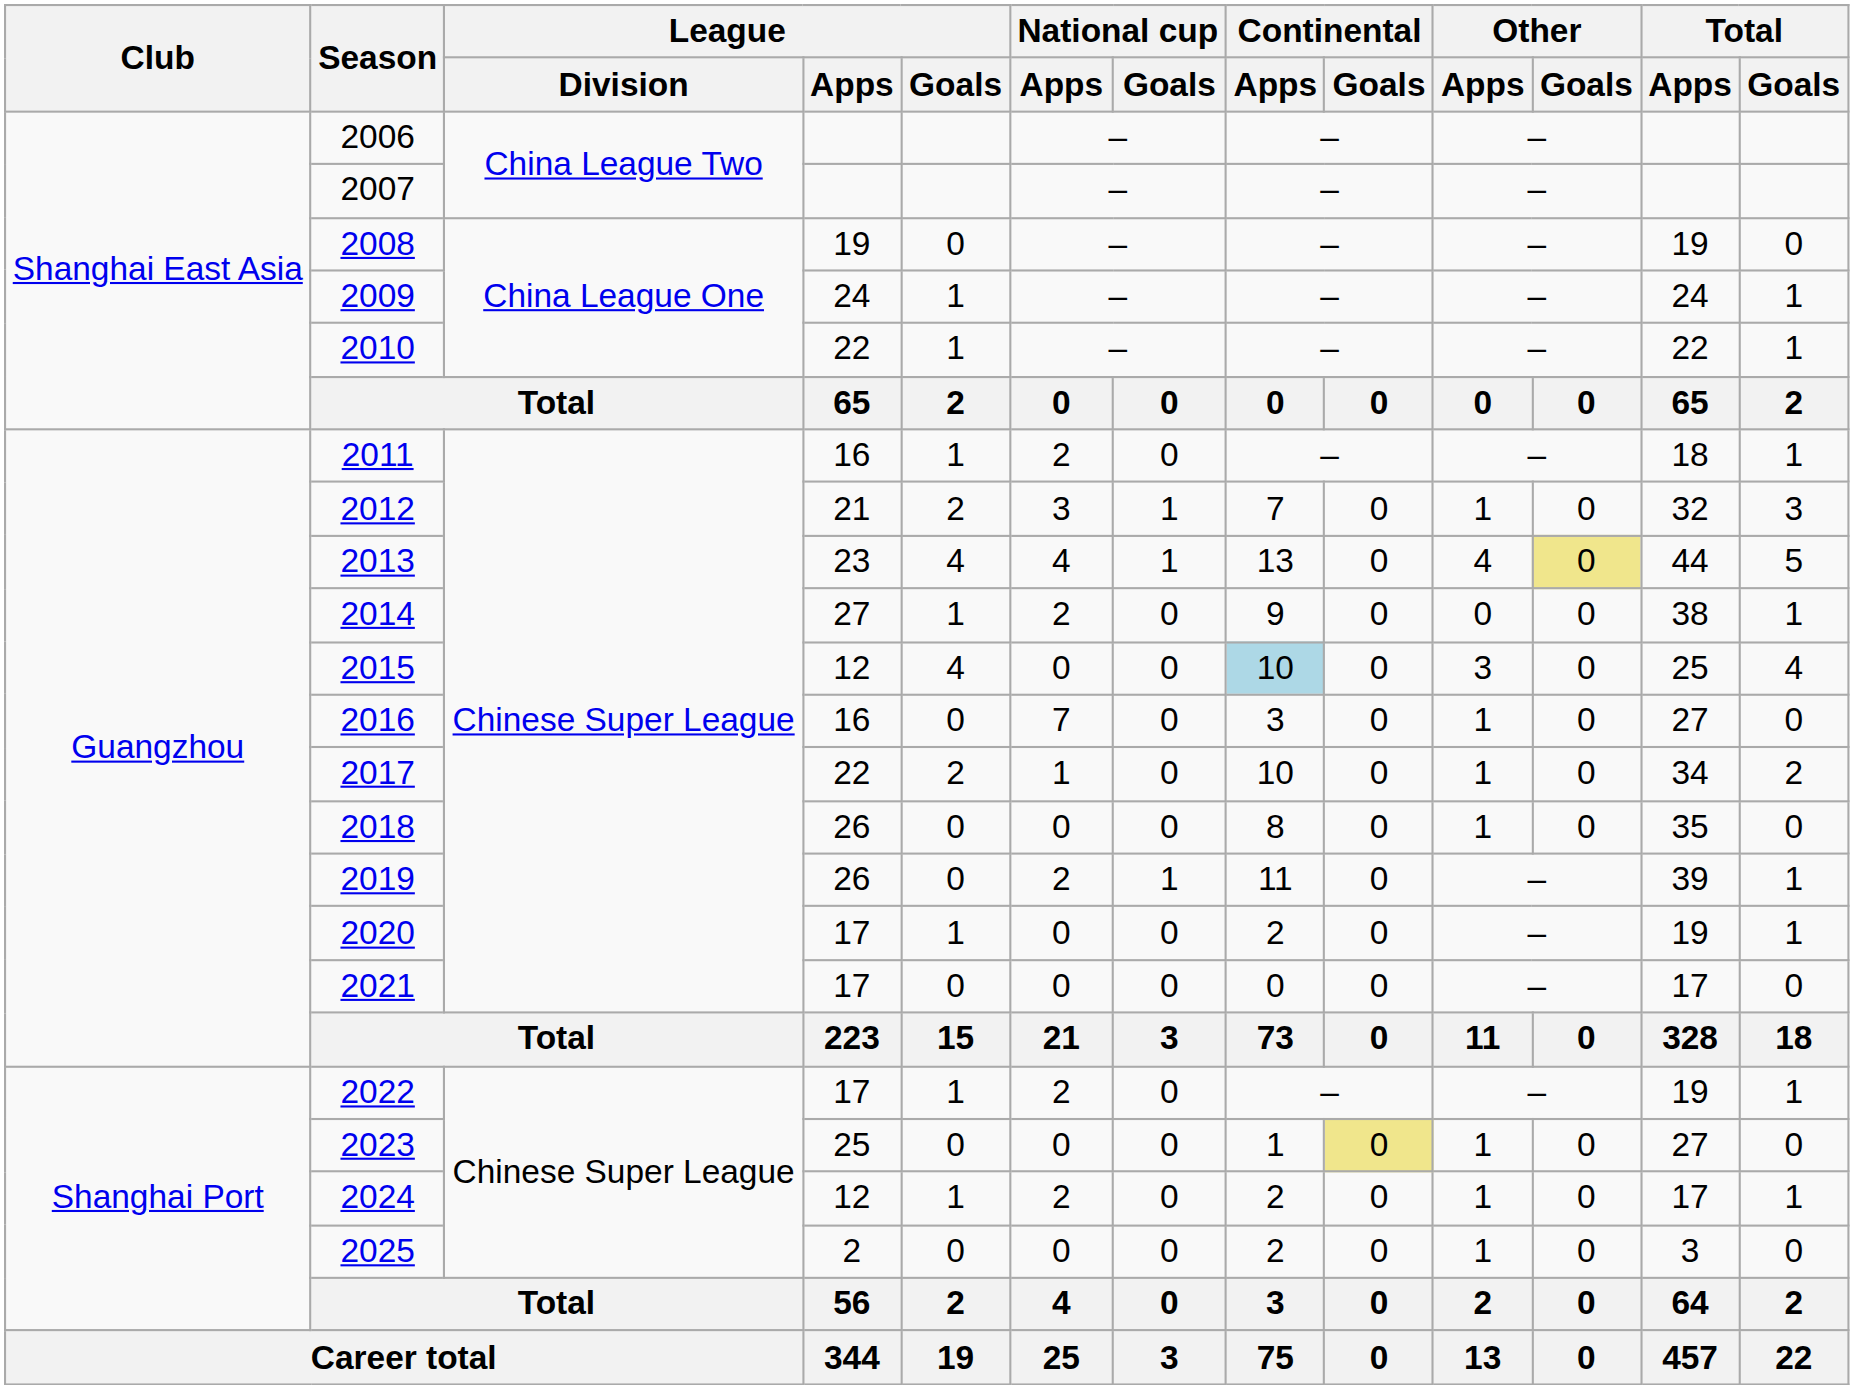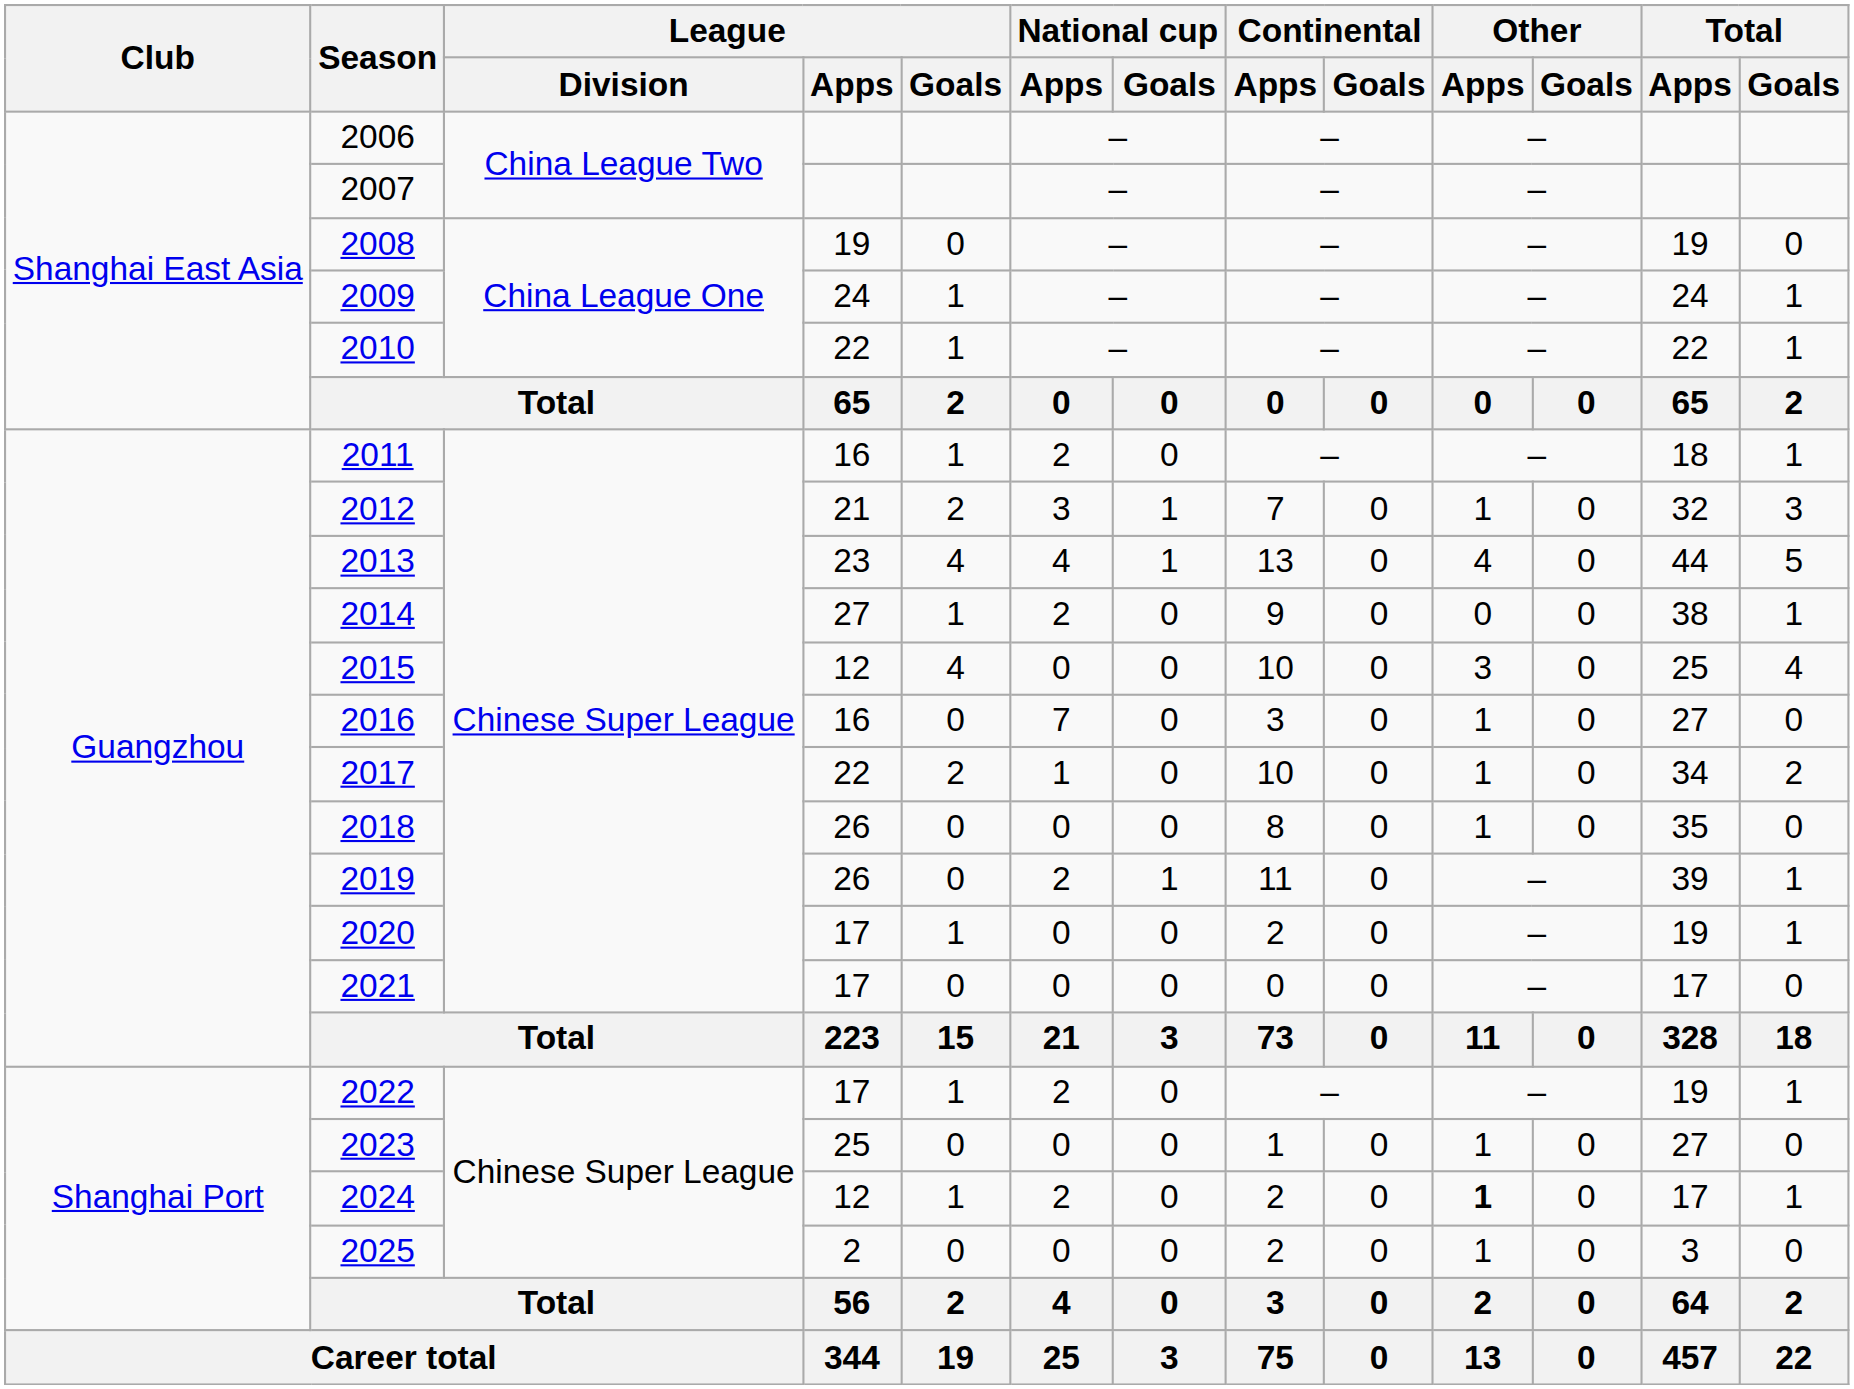(1586, 561) khaki background -> (1586, 561) no background
(1275, 667) lightblue background -> (1275, 667) no background
(1379, 1144) khaki background -> (1379, 1144) no background
(1483, 1197) normal -> (1483, 1197) bold
